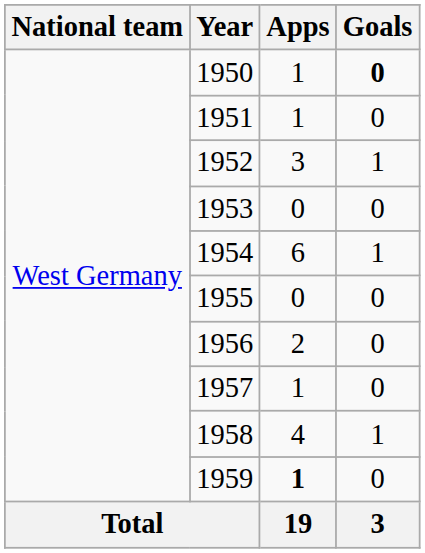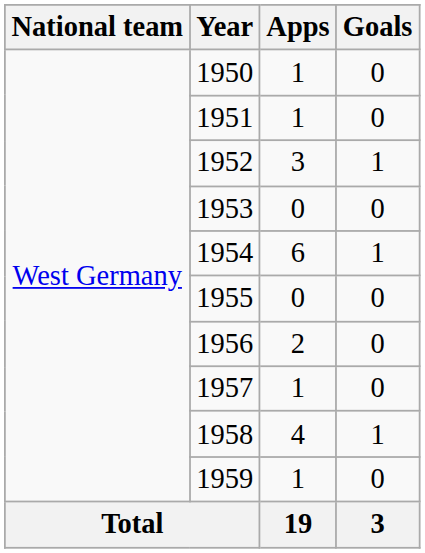(378, 72) bold -> (378, 72) normal
(298, 478) bold -> (298, 478) normal
